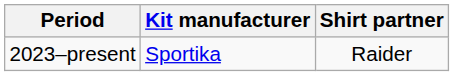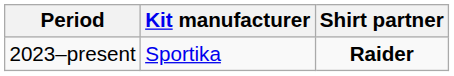(382, 53) normal -> (382, 53) bold
